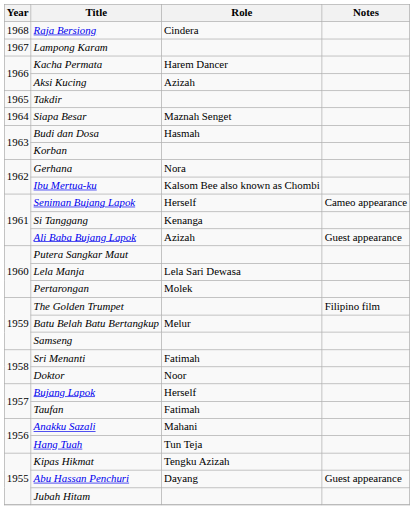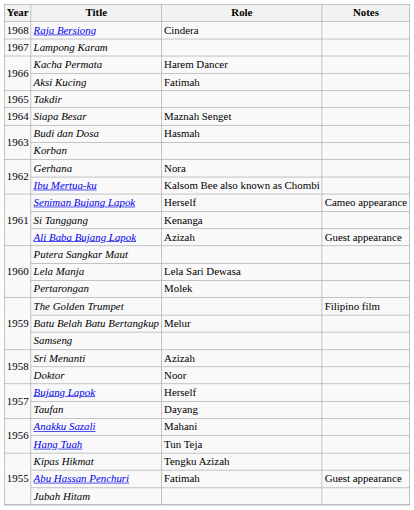(179, 82) Azizah -> (182, 82) Fatimah
(182, 358) Fatimah -> (179, 358) Azizah
(182, 409) Fatimah -> (181, 409) Dayang
(181, 479) Dayang -> (182, 479) Fatimah
